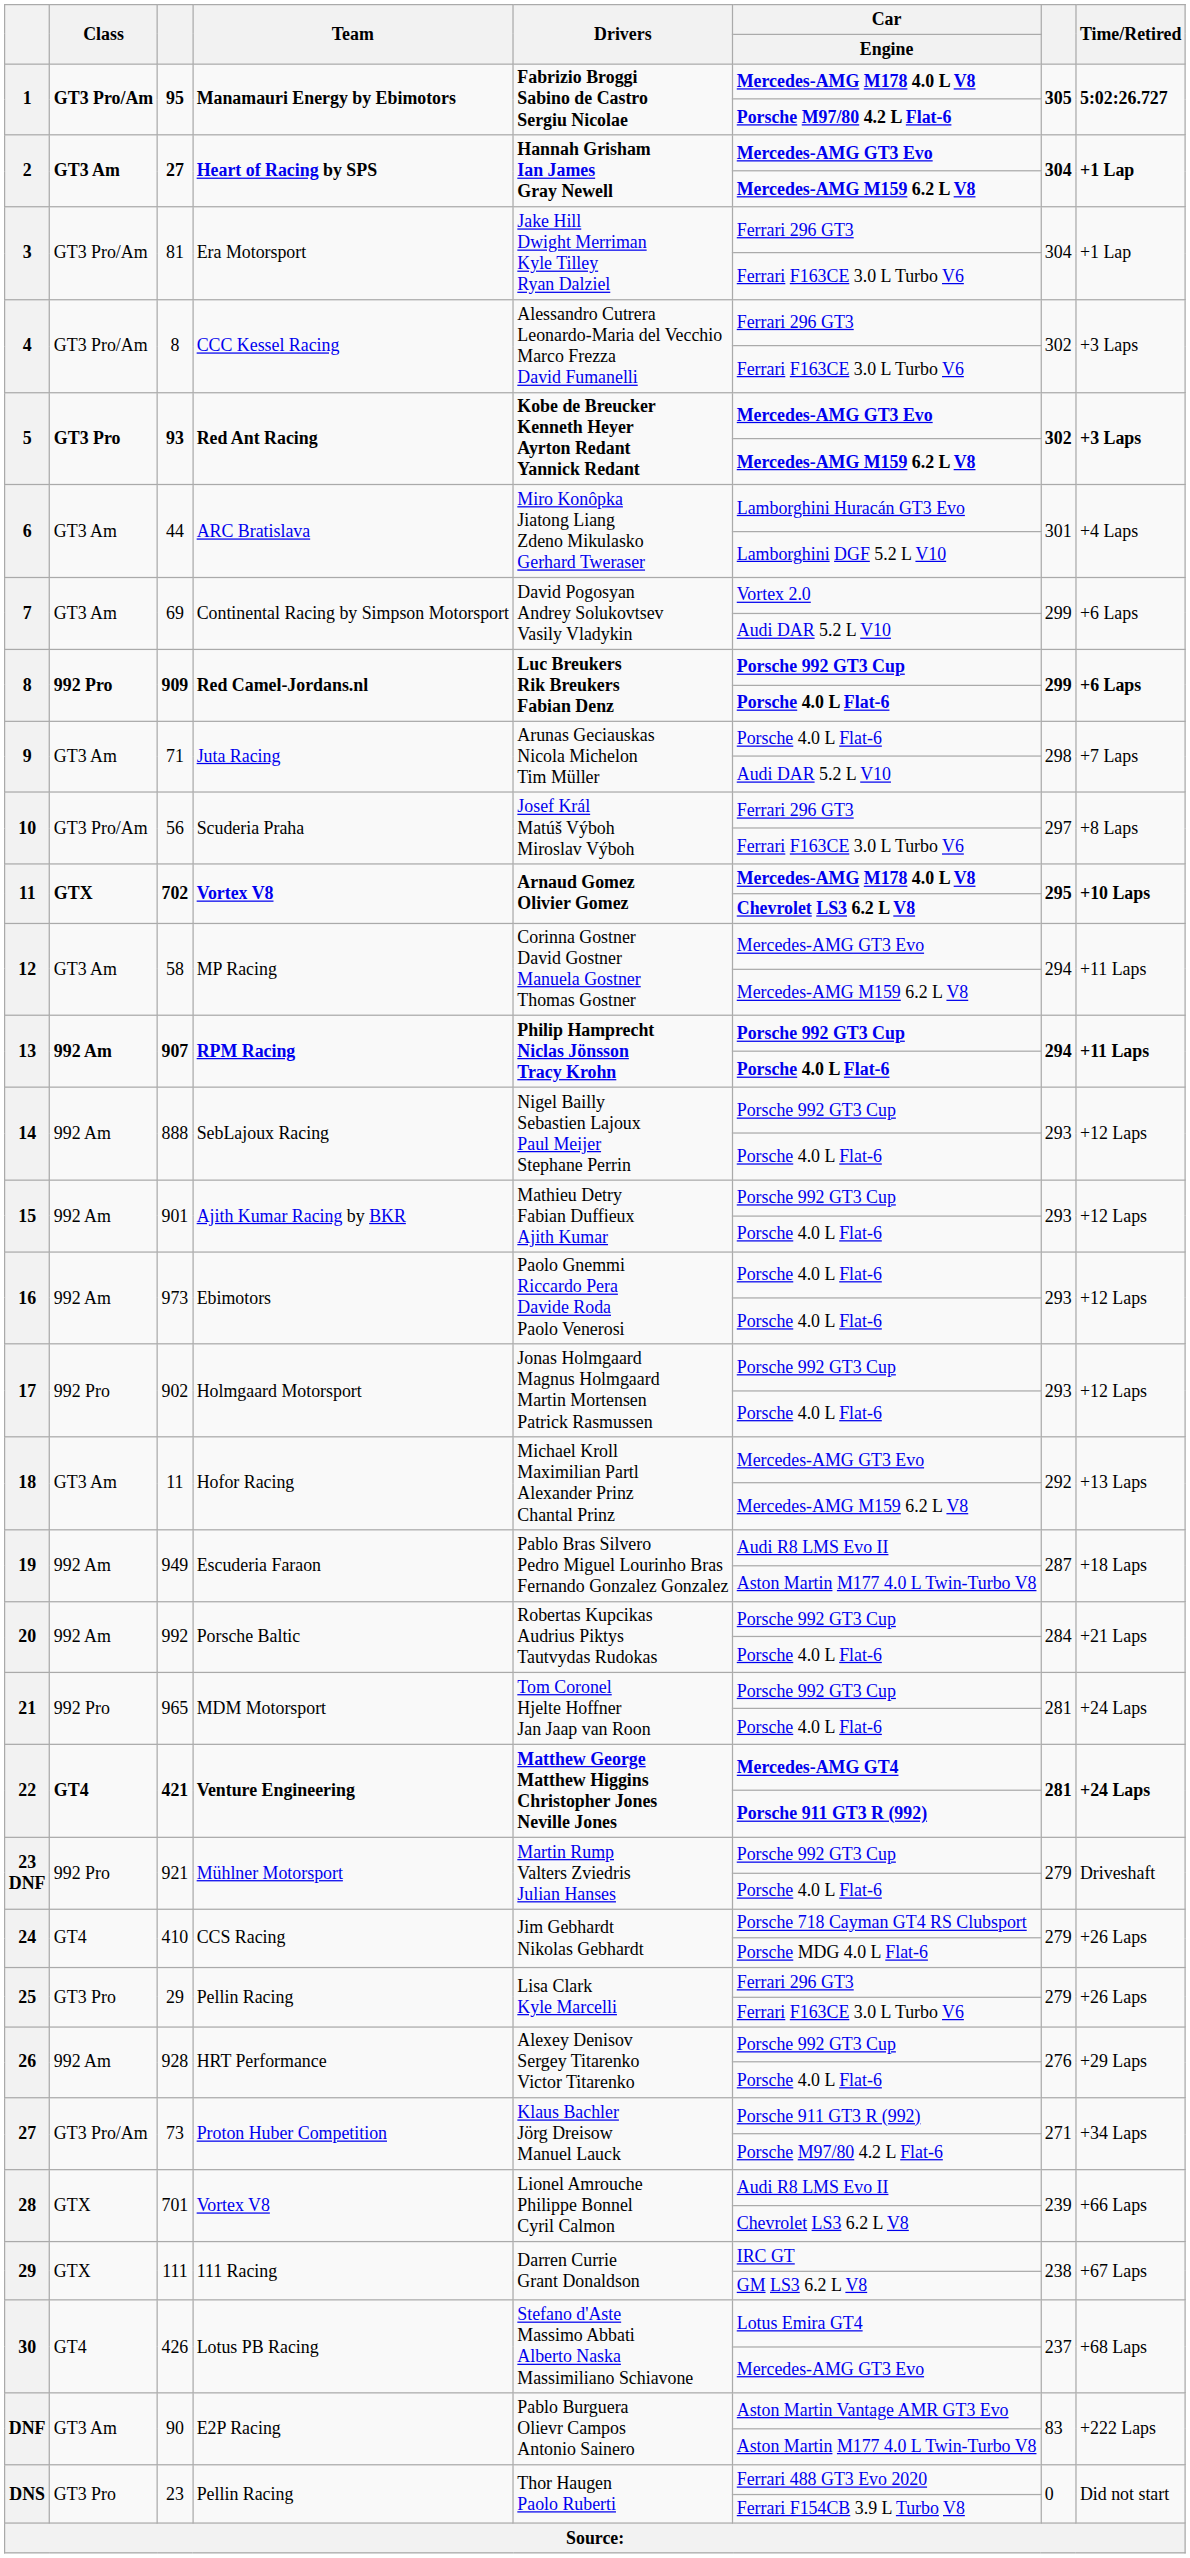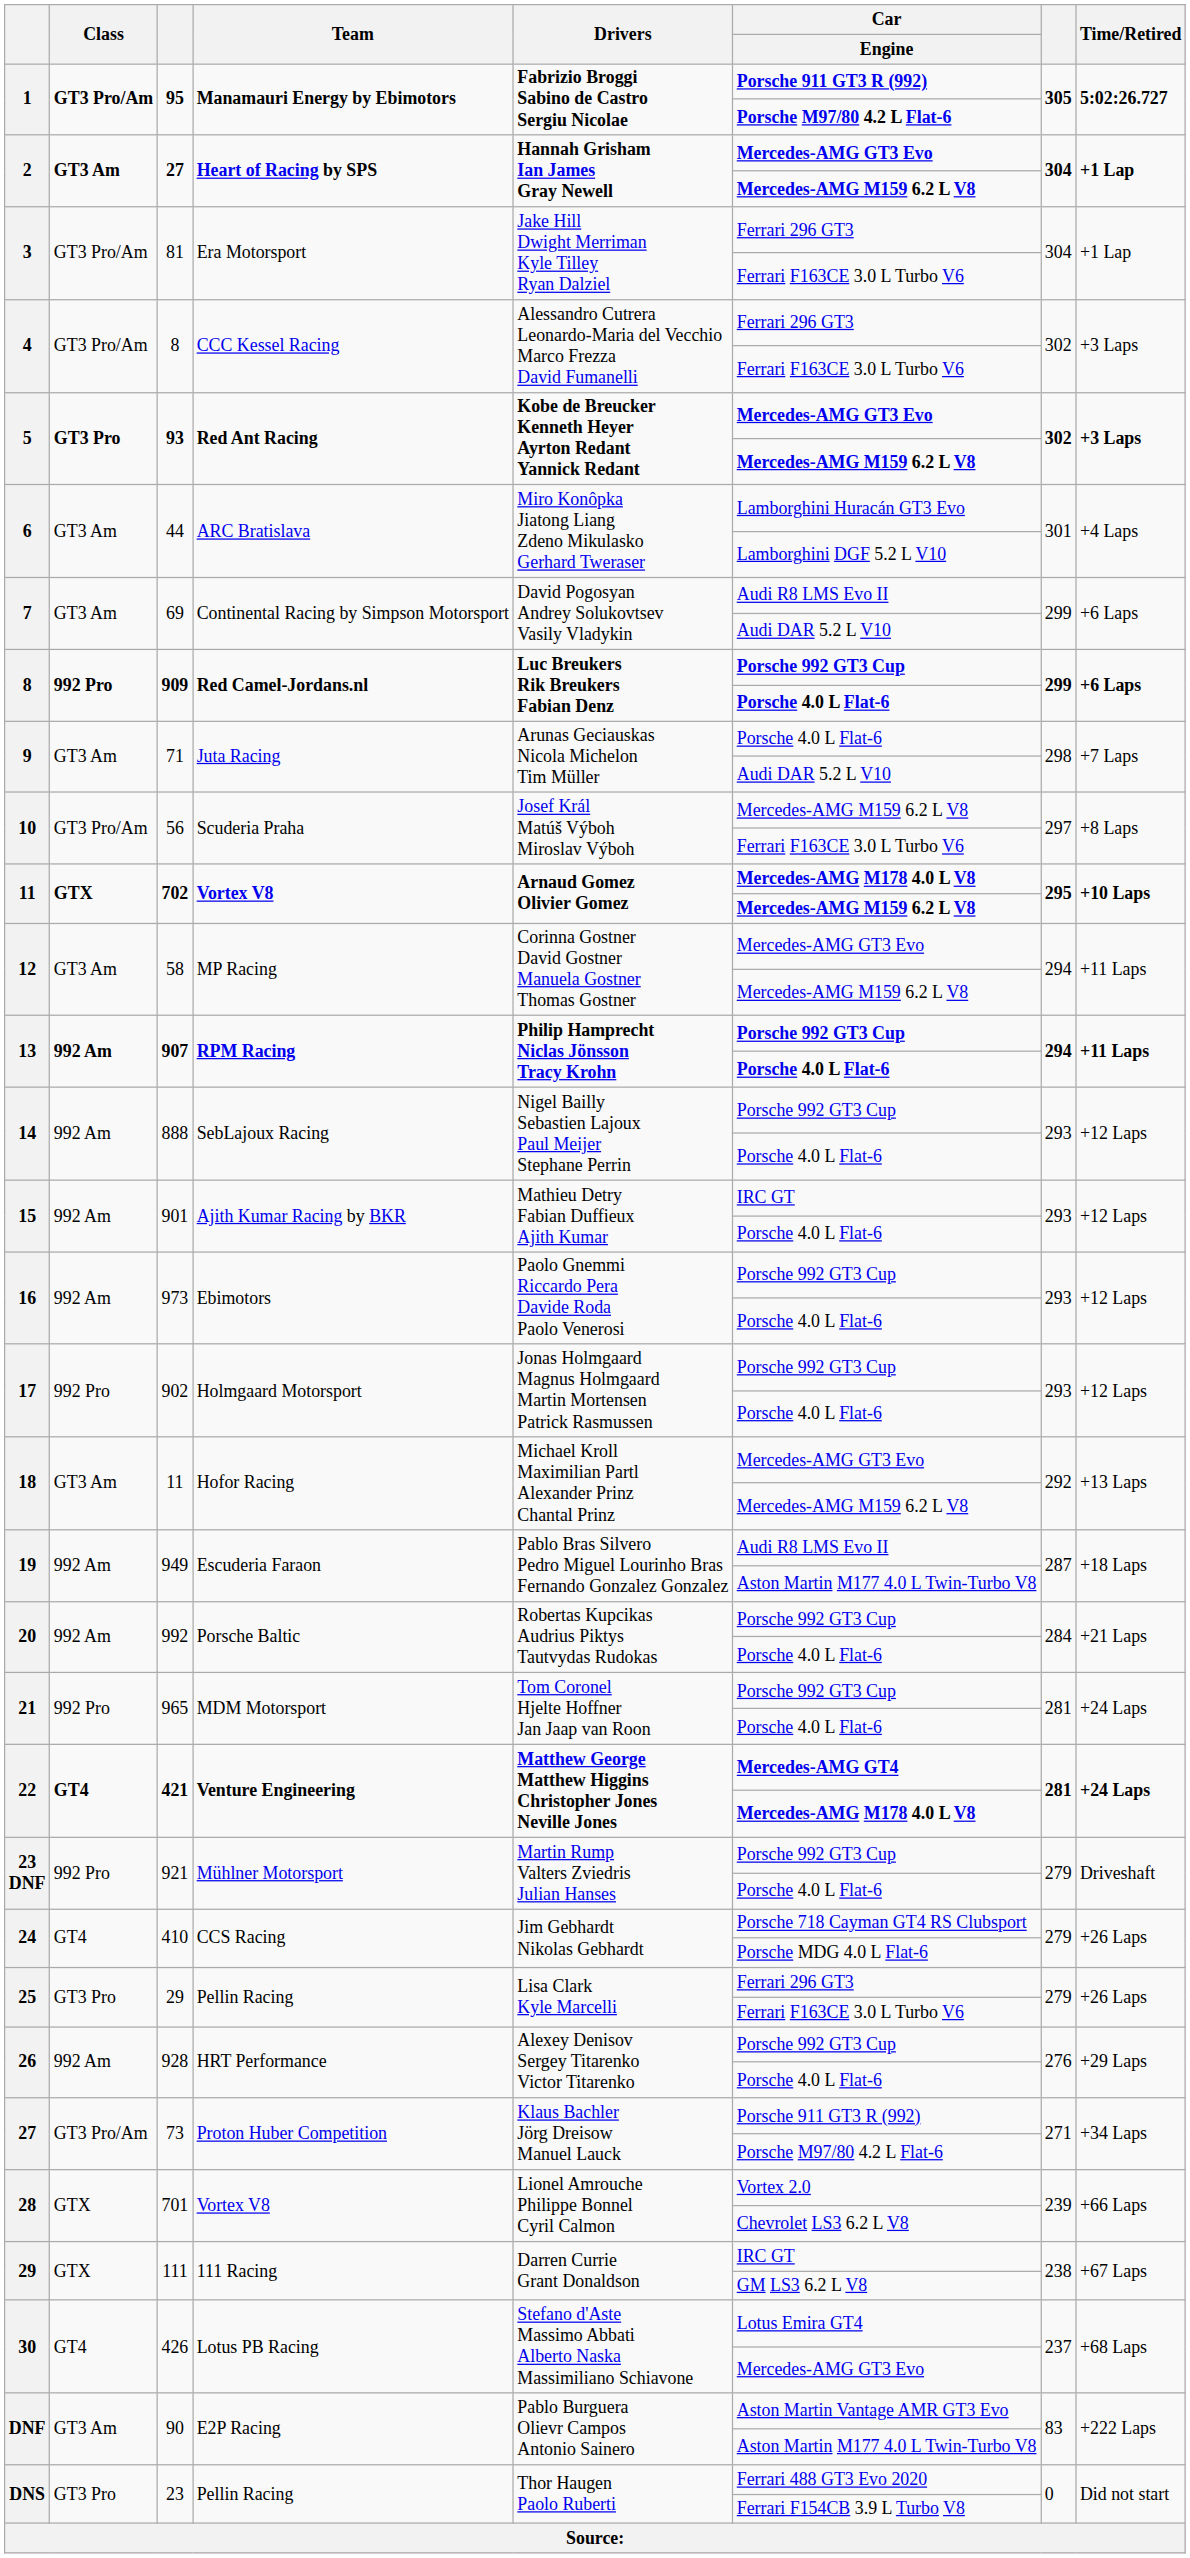(856, 81) Mercedes-AMG M178 4.0 L V8 -> (832, 81) Porsche 911 GT3 R (992)
(774, 595) Vortex 2.0 -> (813, 595) Audi R8 LMS Evo II
(795, 810) Ferrari 296 GT3 -> (852, 810) Mercedes-AMG M159 6.2 L V8
(826, 908) Chevrolet LS3 6.2 L V8 -> (856, 908) Mercedes-AMG M159 6.2 L V8
(816, 1198) Porsche 992 GT3 Cup -> (766, 1198) IRC GT
(809, 1274) Porsche 4.0 L Flat-6 -> (816, 1274) Porsche 992 GT3 Cup
(832, 1814) Porsche 911 GT3 R (992) -> (856, 1814) Mercedes-AMG M178 4.0 L V8
(813, 2187) Audi R8 LMS Evo II -> (774, 2187) Vortex 2.0
